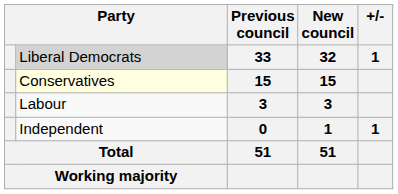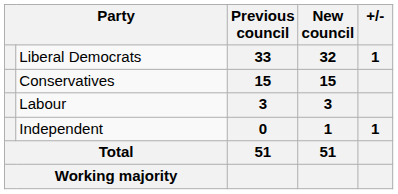(80, 57) lightgrey background -> (80, 57) no background
(67, 81) lightyellow background -> (67, 81) no background
